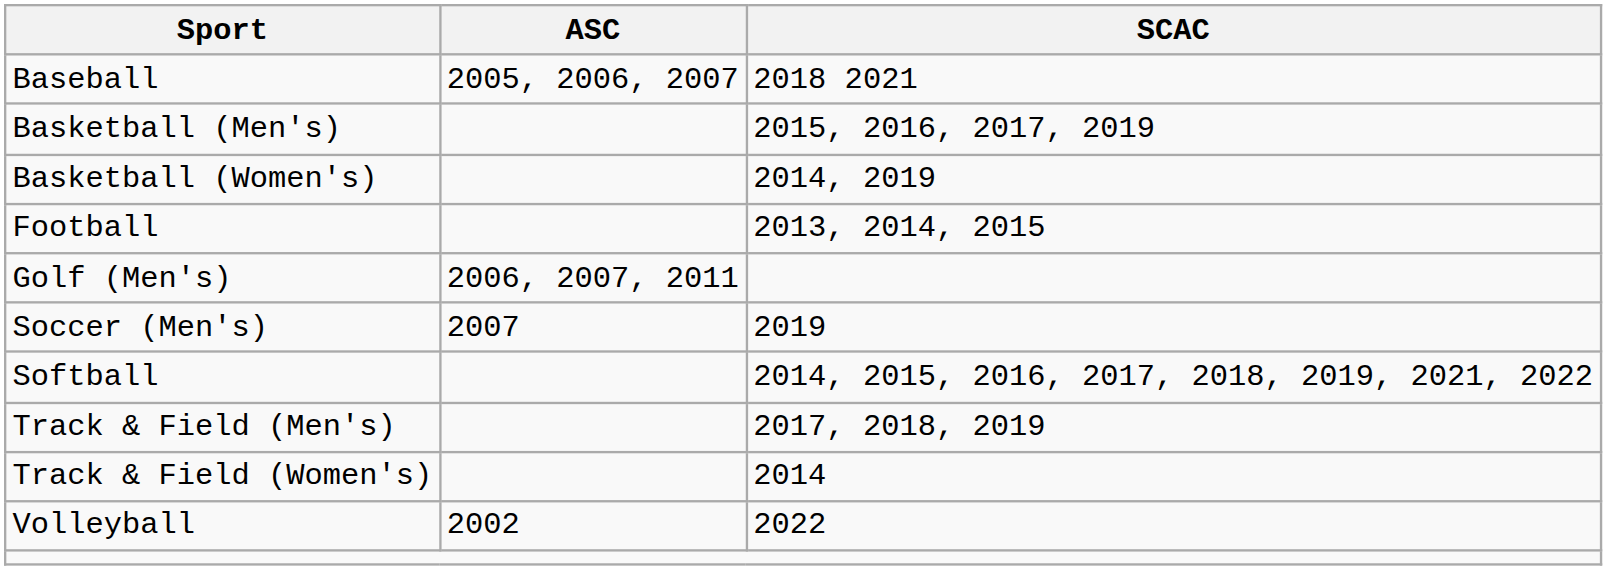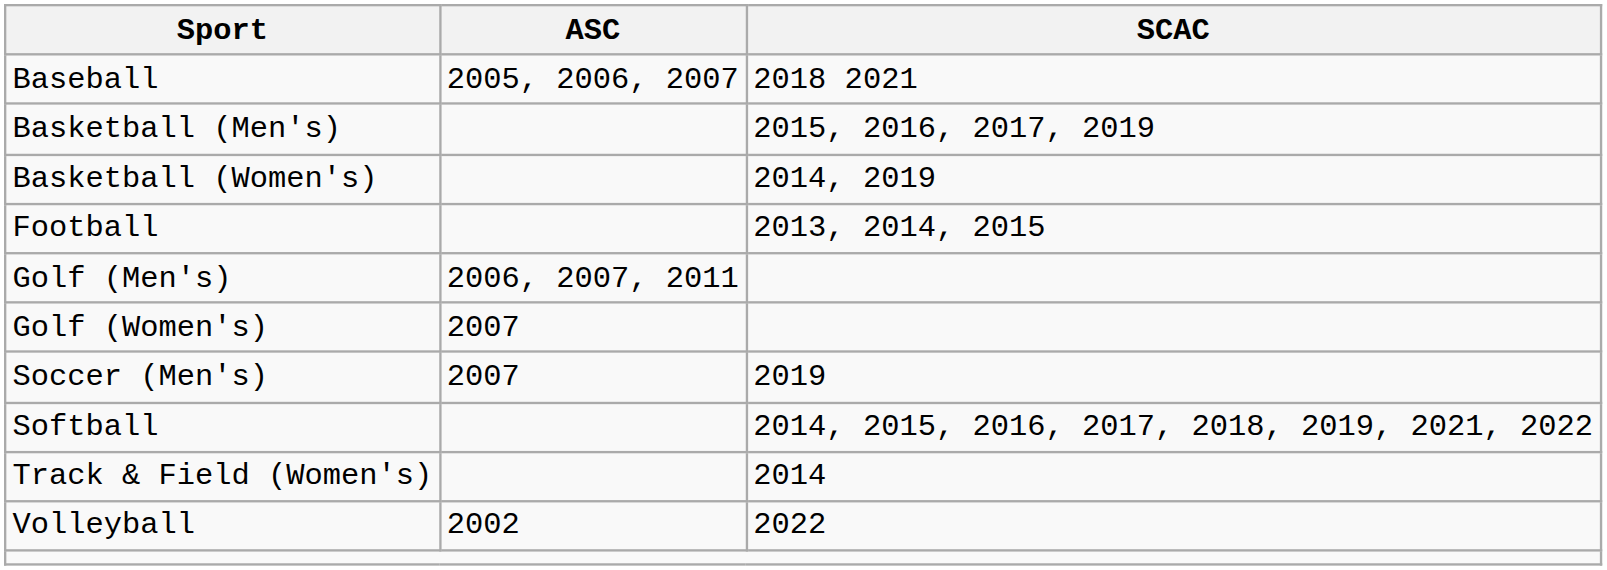+ row: (140, 327)
- row: (204, 427)
